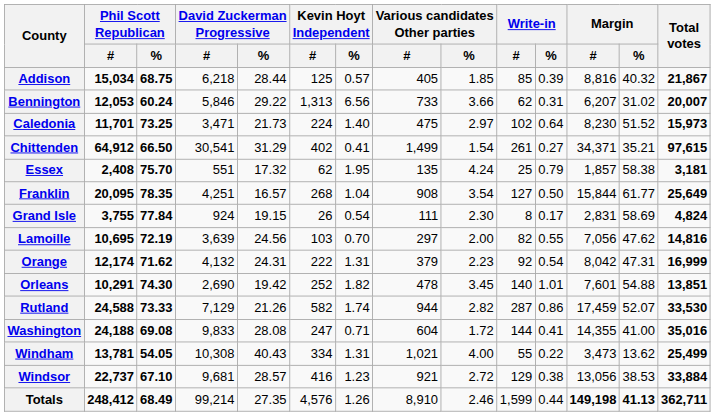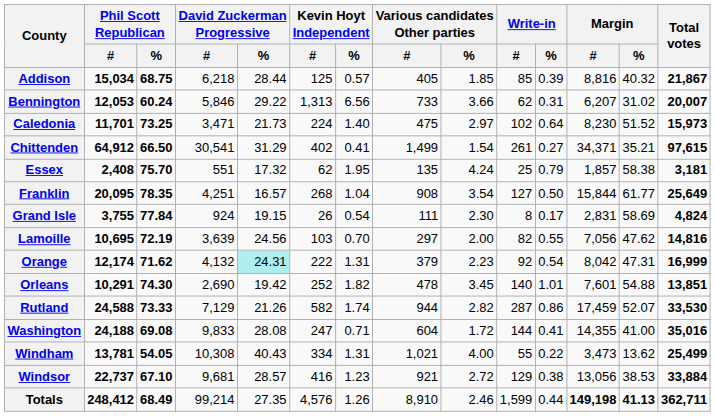(270, 262) no background -> (270, 262) paleturquoise background
